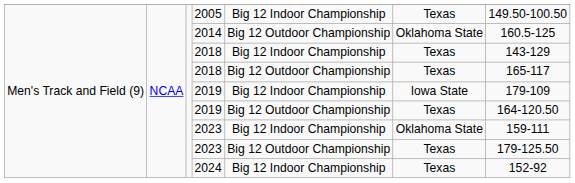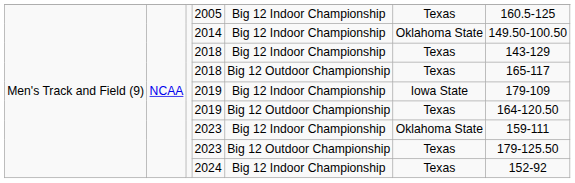(528, 14) 149.50-100.50 -> (528, 14) 160.5-125
(309, 33) Big 12 Outdoor Championship -> (309, 33) Big 12 Indoor Championship
(528, 33) 160.5-125 -> (528, 33) 149.50-100.50
